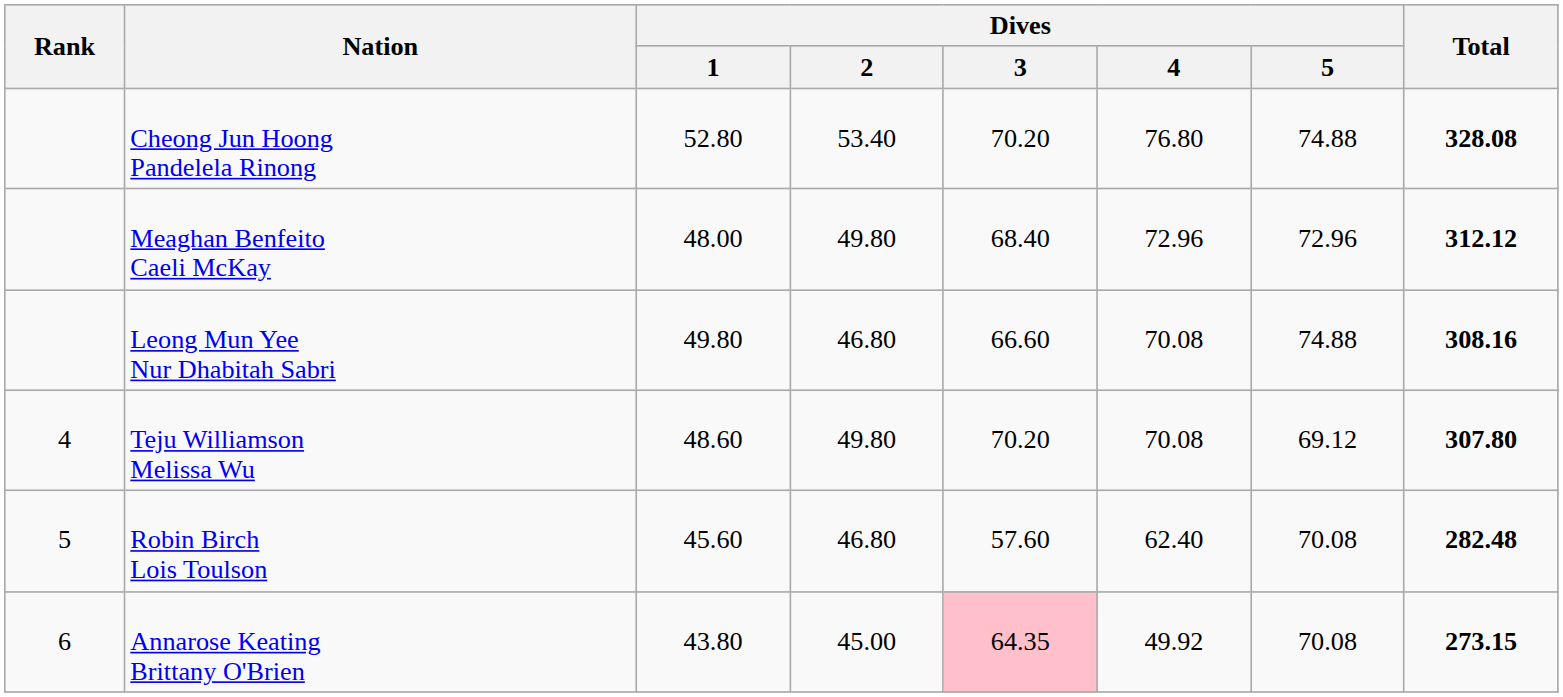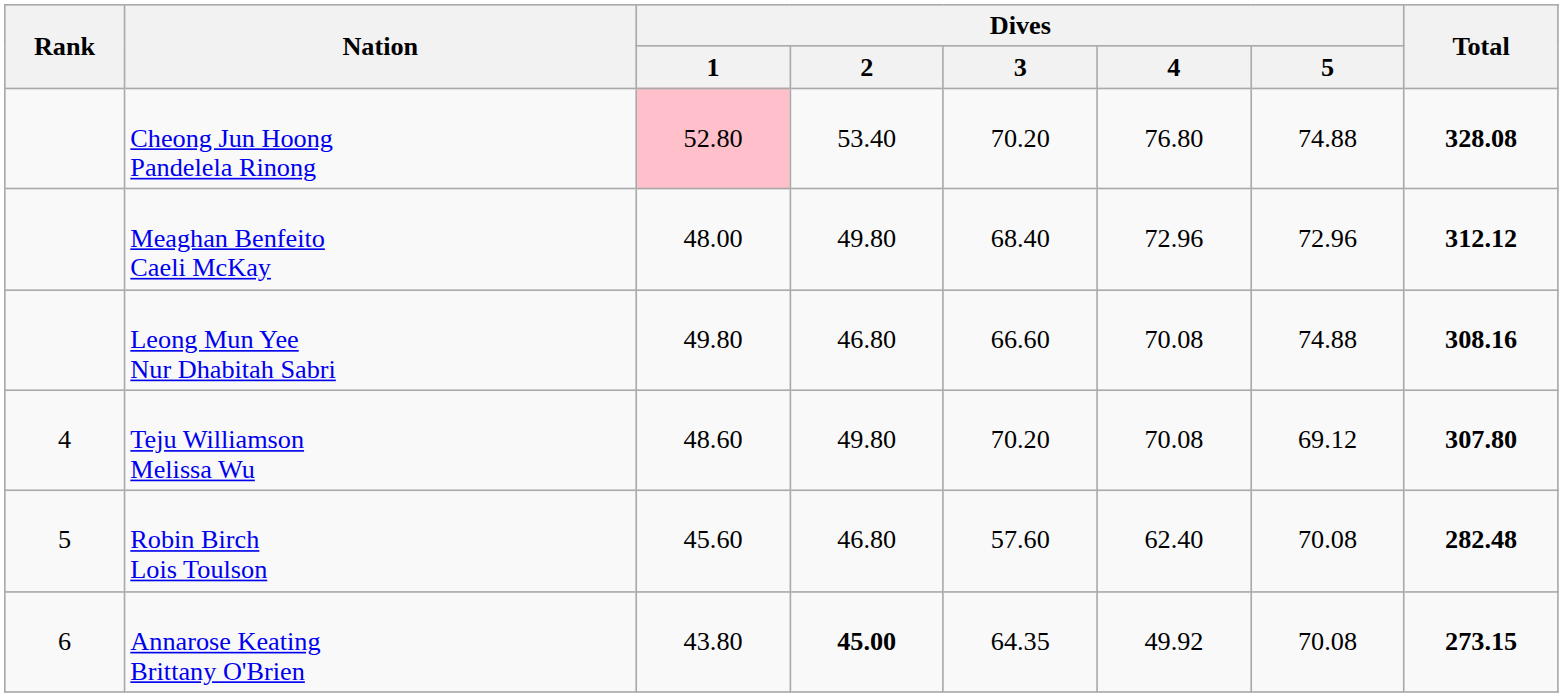(713, 138) no background -> (713, 138) pink background
(867, 641) normal -> (867, 641) bold
(1020, 641) pink background -> (1020, 641) no background
